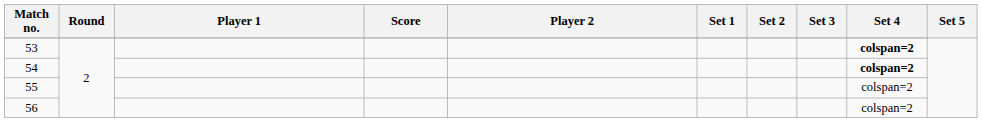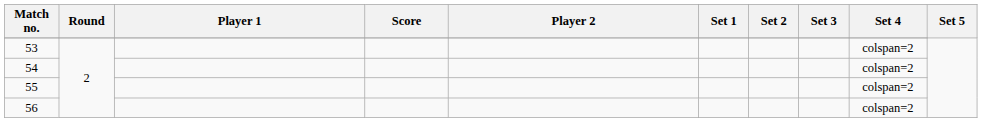(887, 48) bold -> (888, 48) normal
(887, 68) bold -> (888, 68) normal
